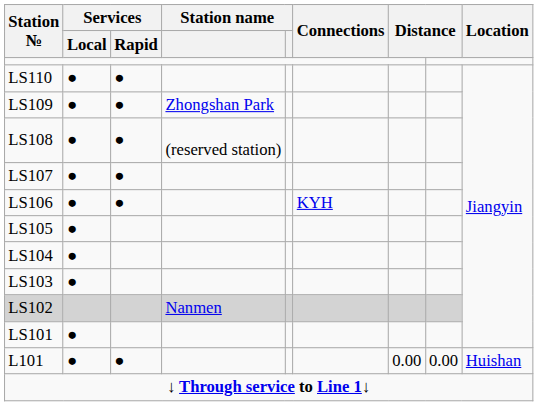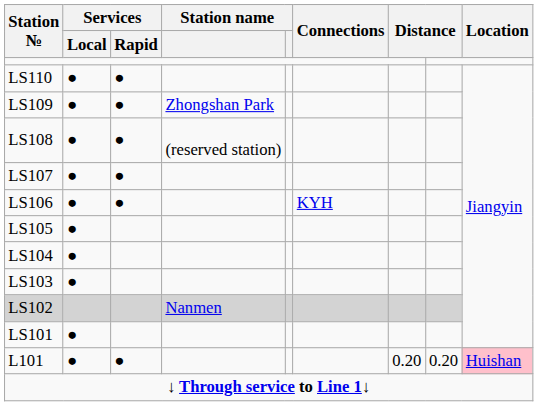(407, 360) 0.00 -> (407, 360) 0.20
(444, 360) 0.00 -> (444, 360) 0.20
(494, 360) no background -> (494, 360) pink background
